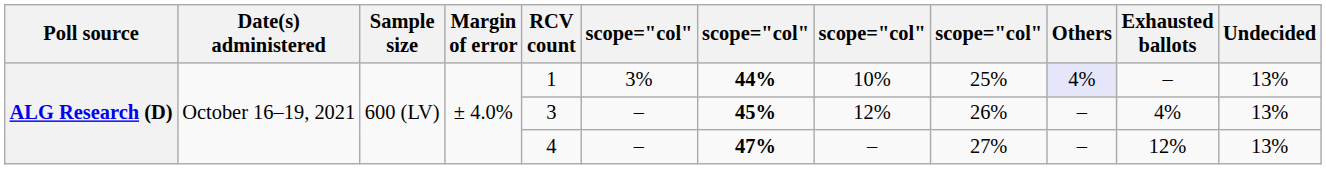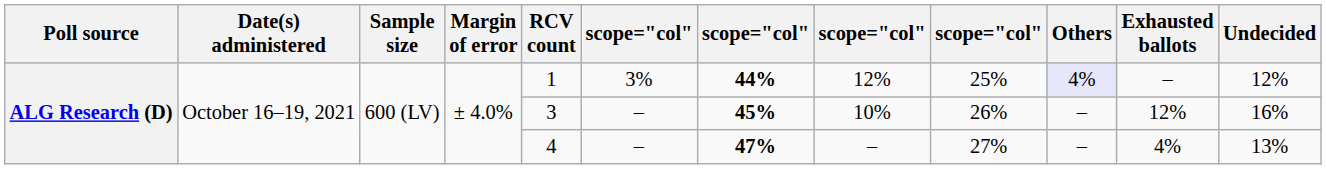(872, 79) 10% -> (872, 79) 12%
(1270, 79) 13% -> (1270, 79) 12%
(872, 113) 12% -> (872, 113) 10%
(1168, 113) 4% -> (1168, 113) 12%
(1270, 113) 13% -> (1270, 113) 16%
(1168, 147) 12% -> (1168, 147) 4%
